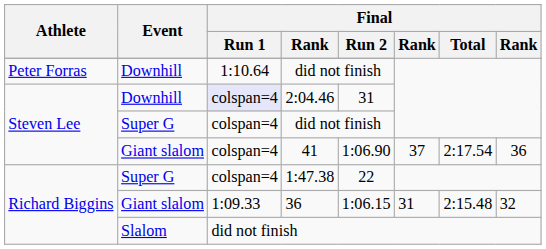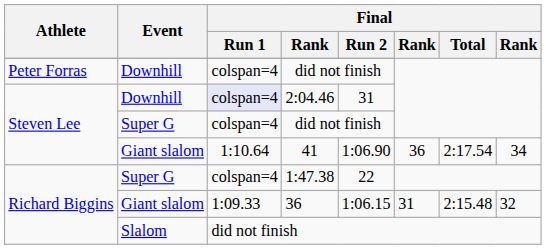(245, 71) 1:10.64 -> (245, 71) colspan=4
(245, 151) colspan=4 -> (245, 151) 1:10.64
(417, 151) 37 -> (417, 151) 36
(519, 151) 36 -> (519, 151) 34
